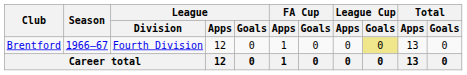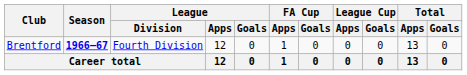(87, 45) normal -> (87, 45) bold
(380, 45) khaki background -> (380, 45) no background
